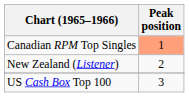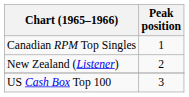(161, 45) lightsalmon background -> (161, 45) no background
